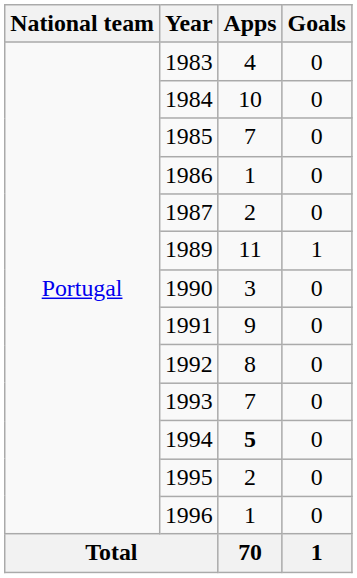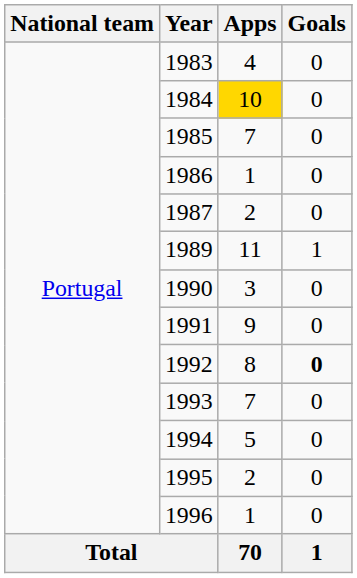(250, 99) no background -> (250, 99) gold background
(317, 363) normal -> (317, 363) bold
(250, 439) bold -> (250, 439) normal
